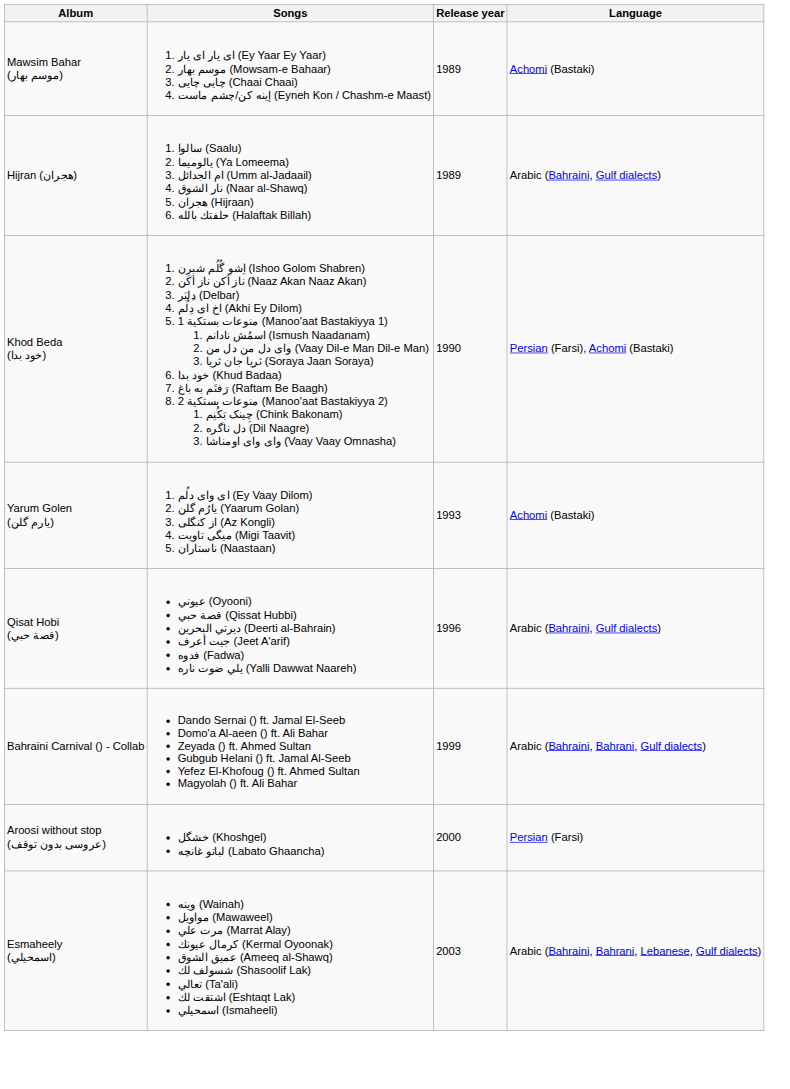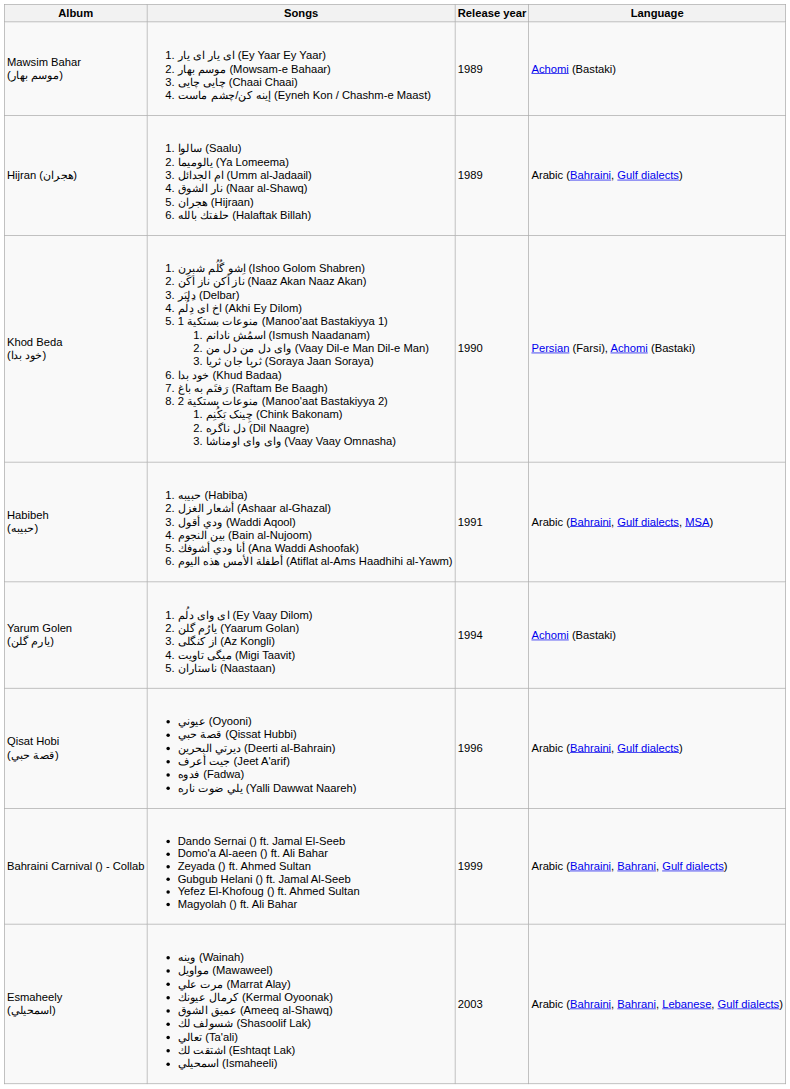+ row: (28, 521)
(449, 515) 1993 -> (470, 635) 1994
- row: (56, 837)
